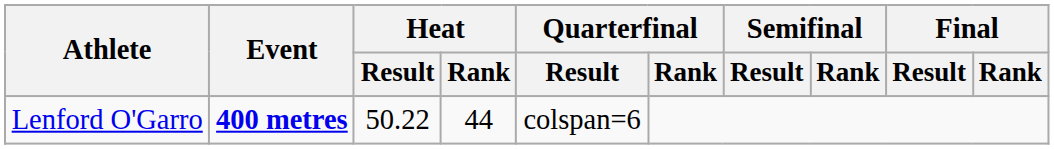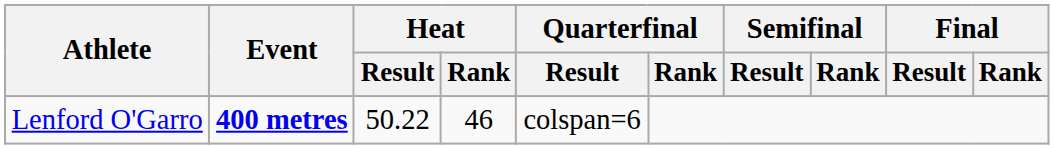(479, 119) 44 -> (479, 119) 46
